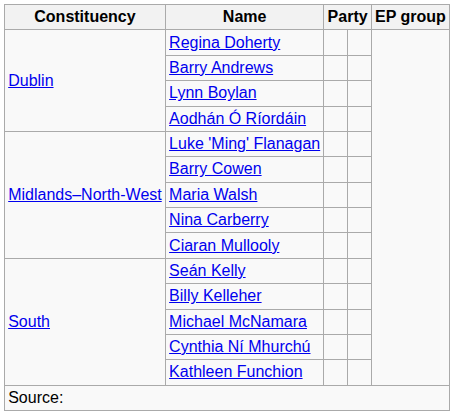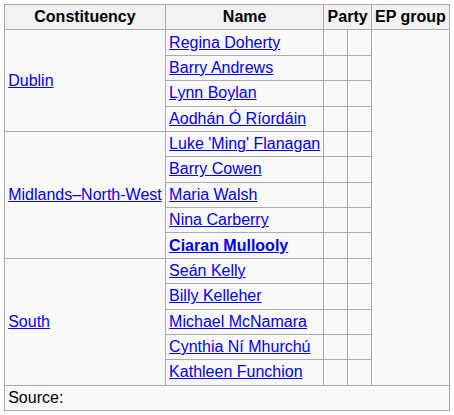(224, 245) normal -> (229, 245) bold
